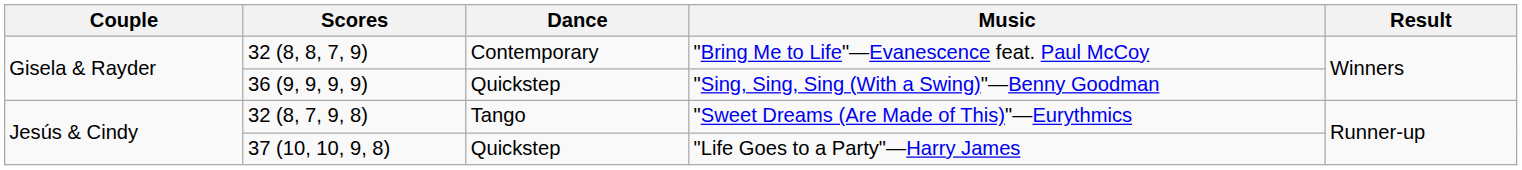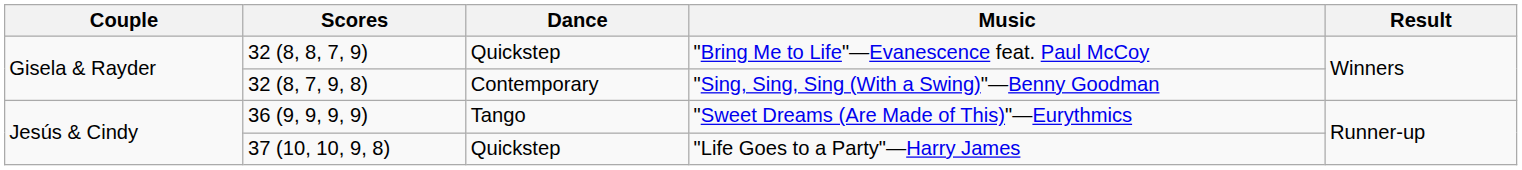(535, 52) Contemporary -> (516, 52) Quickstep
(308, 84) 36 (9, 9, 9, 9) -> (308, 84) 32 (8, 7, 9, 8)
(516, 84) Quickstep -> (535, 84) Contemporary
(308, 116) 32 (8, 7, 9, 8) -> (308, 116) 36 (9, 9, 9, 9)
